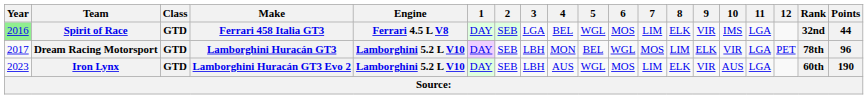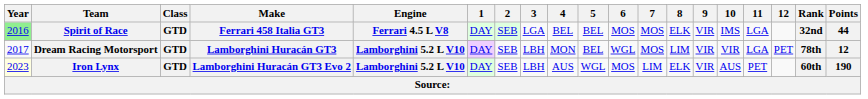(593, 31) WGL -> (593, 31) BEL
(652, 31) LIM -> (652, 31) MOS
(706, 48) ELK -> (705, 48) VIR
(846, 48) 96 -> (843, 48) 12
(18, 66) no background -> (18, 66) lightyellow background
(760, 66) LGA -> (758, 66) PET
